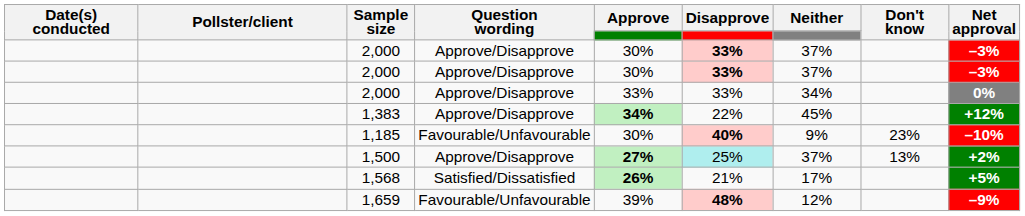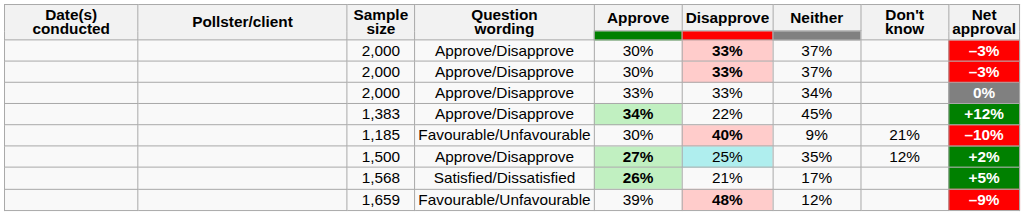(905, 135) 23% -> (905, 135) 21%
(817, 157) 37% -> (817, 157) 35%
(905, 157) 13% -> (905, 157) 12%
